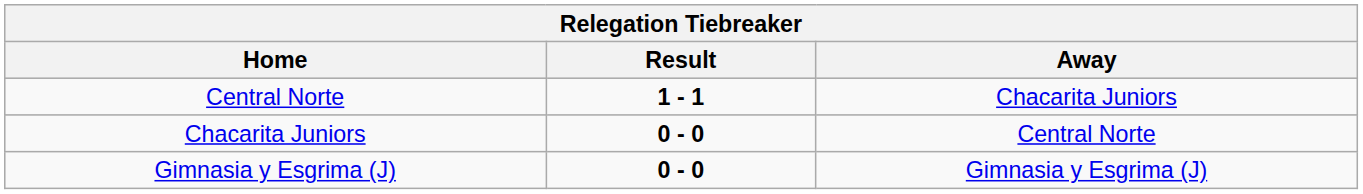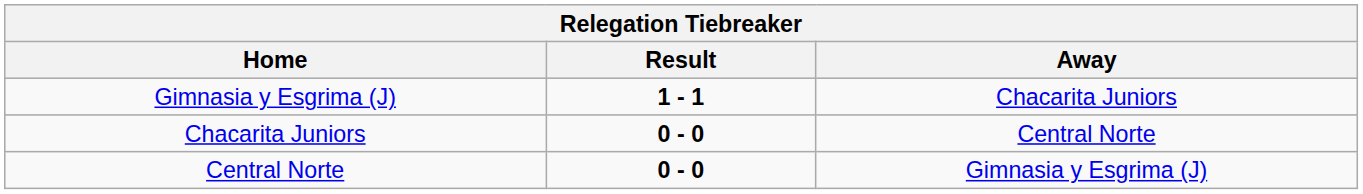(275, 97) Central Norte -> (275, 97) Gimnasia y Esgrima (J)
(275, 171) Gimnasia y Esgrima (J) -> (275, 171) Central Norte
